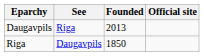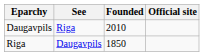(116, 28) 2013 -> (116, 28) 2010
